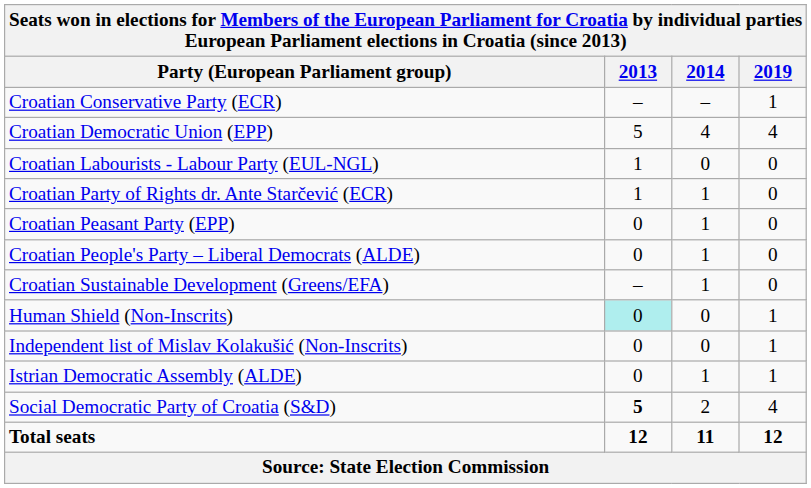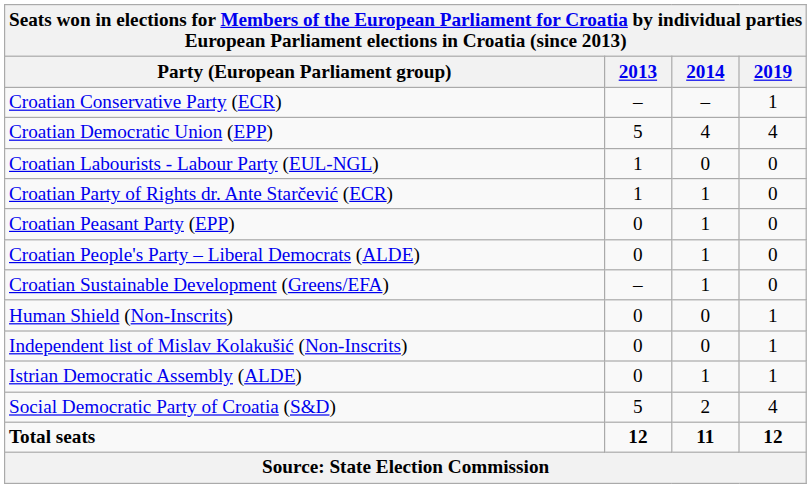(638, 315) paleturquoise background -> (638, 315) no background
(638, 406) bold -> (638, 406) normal
